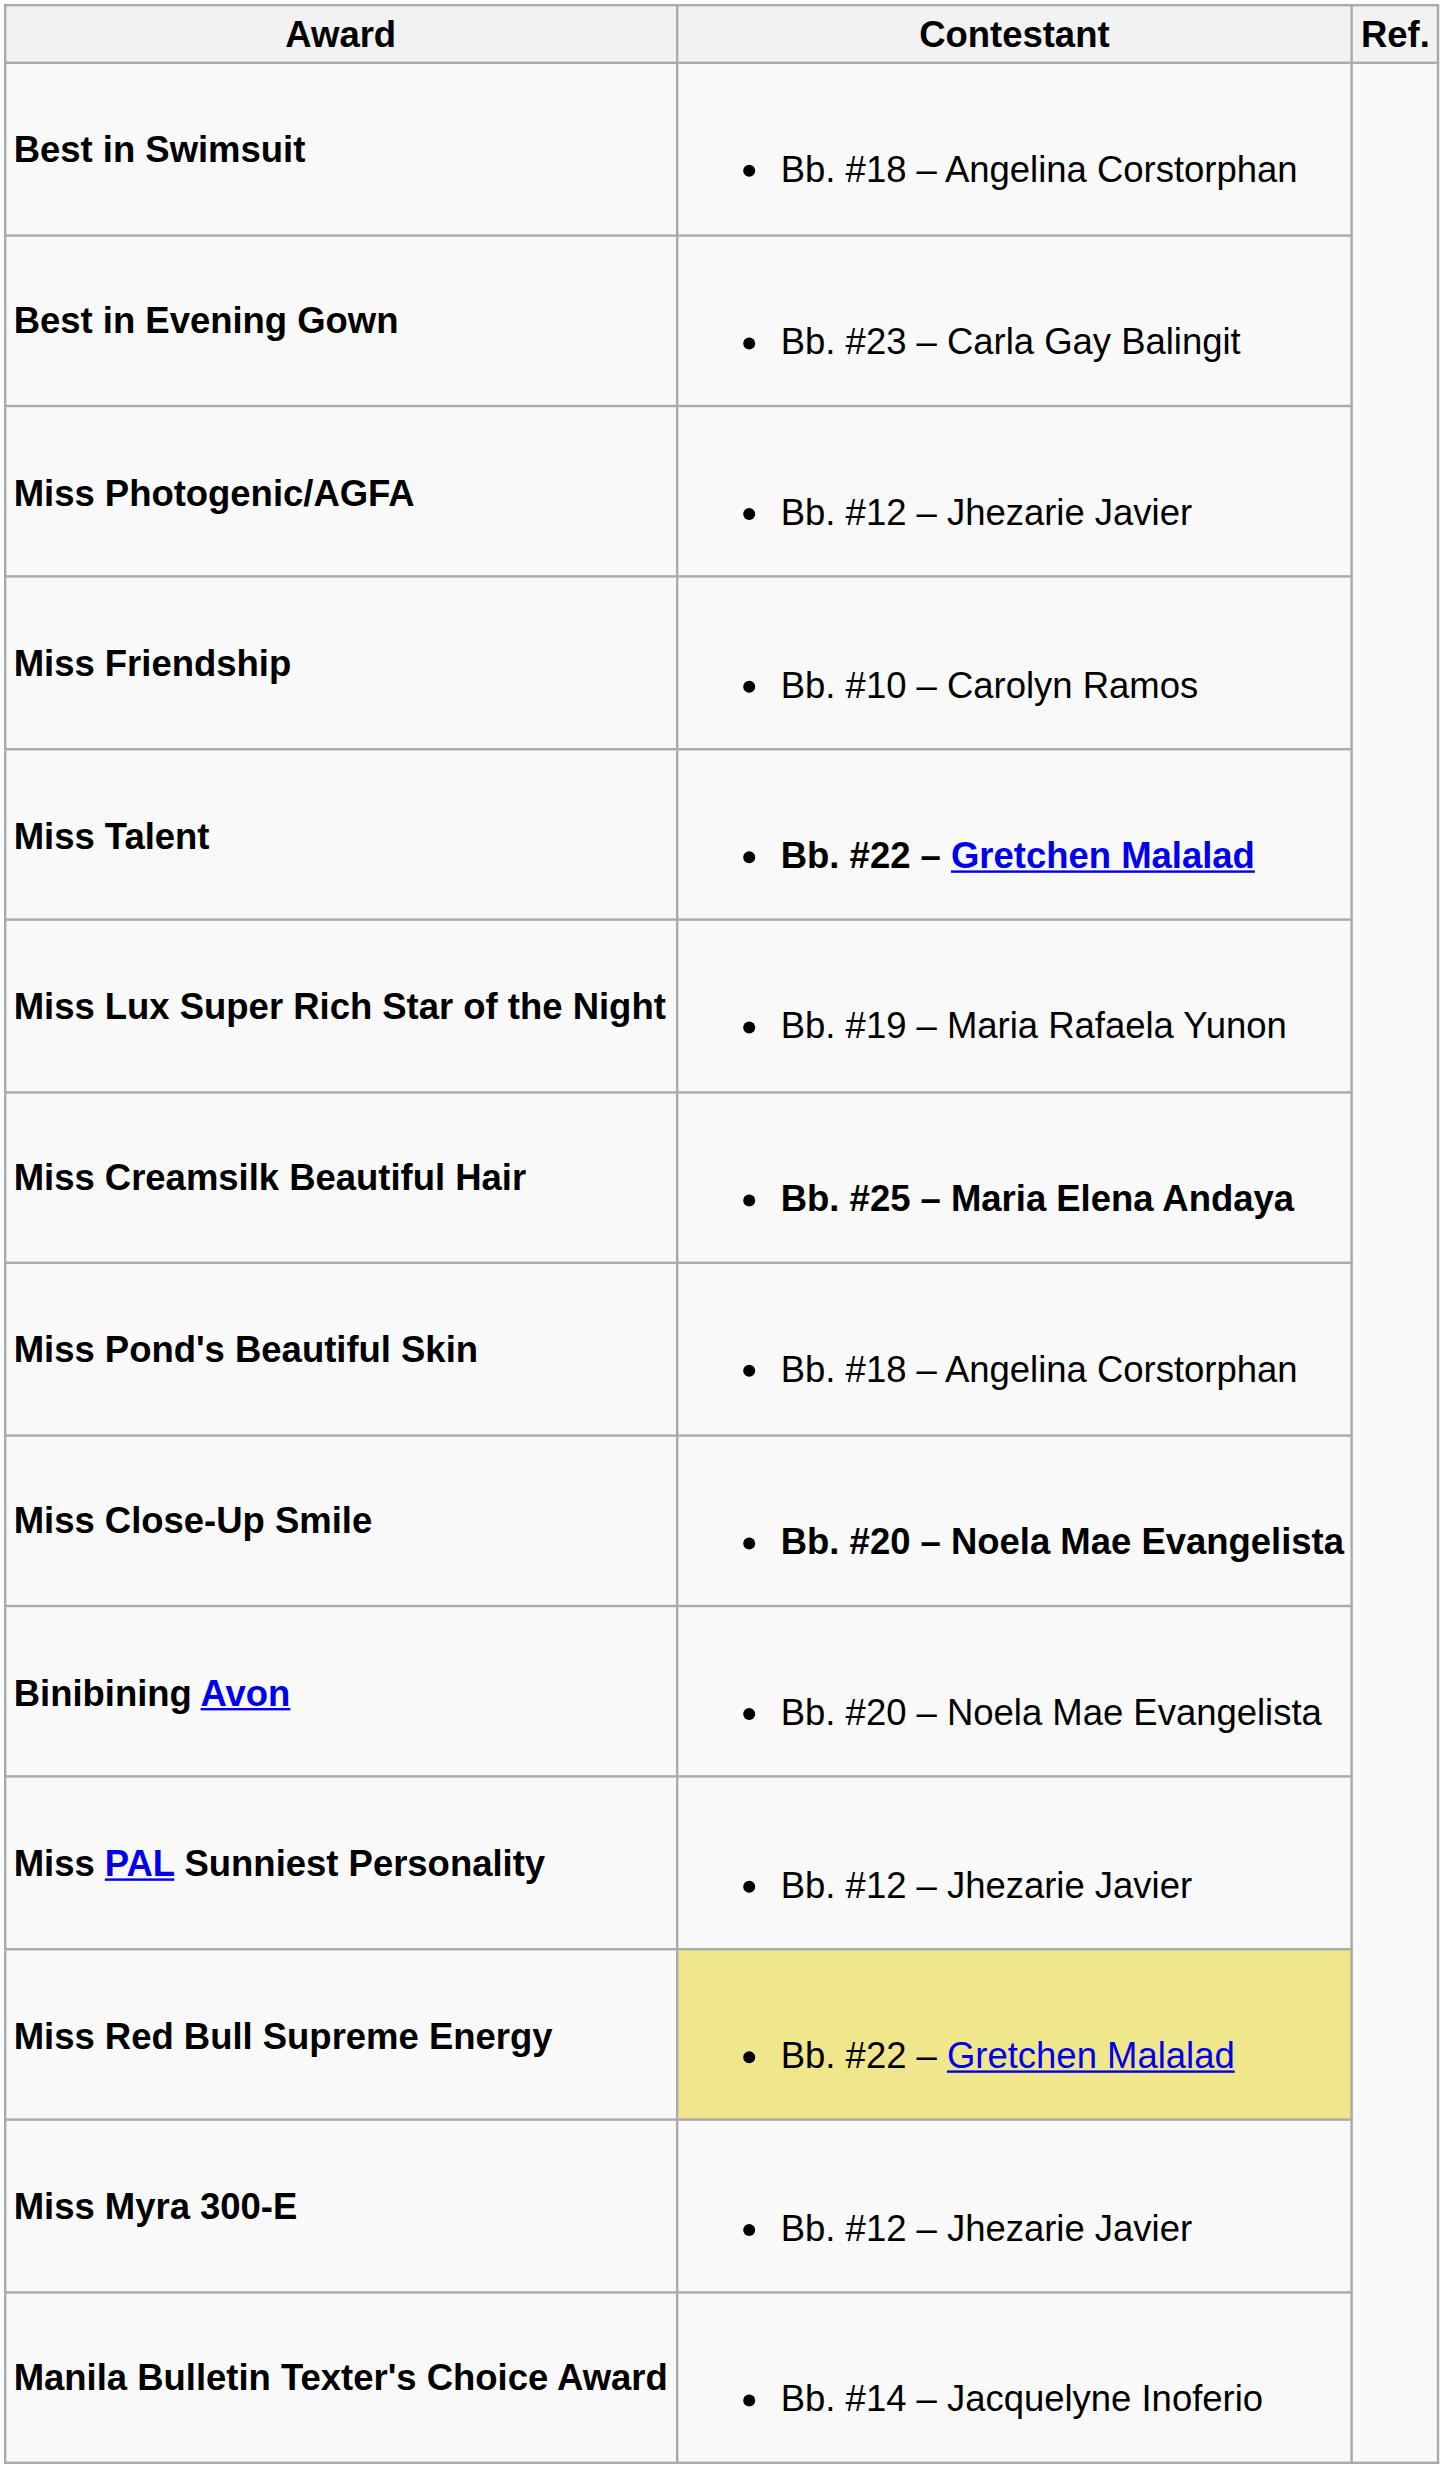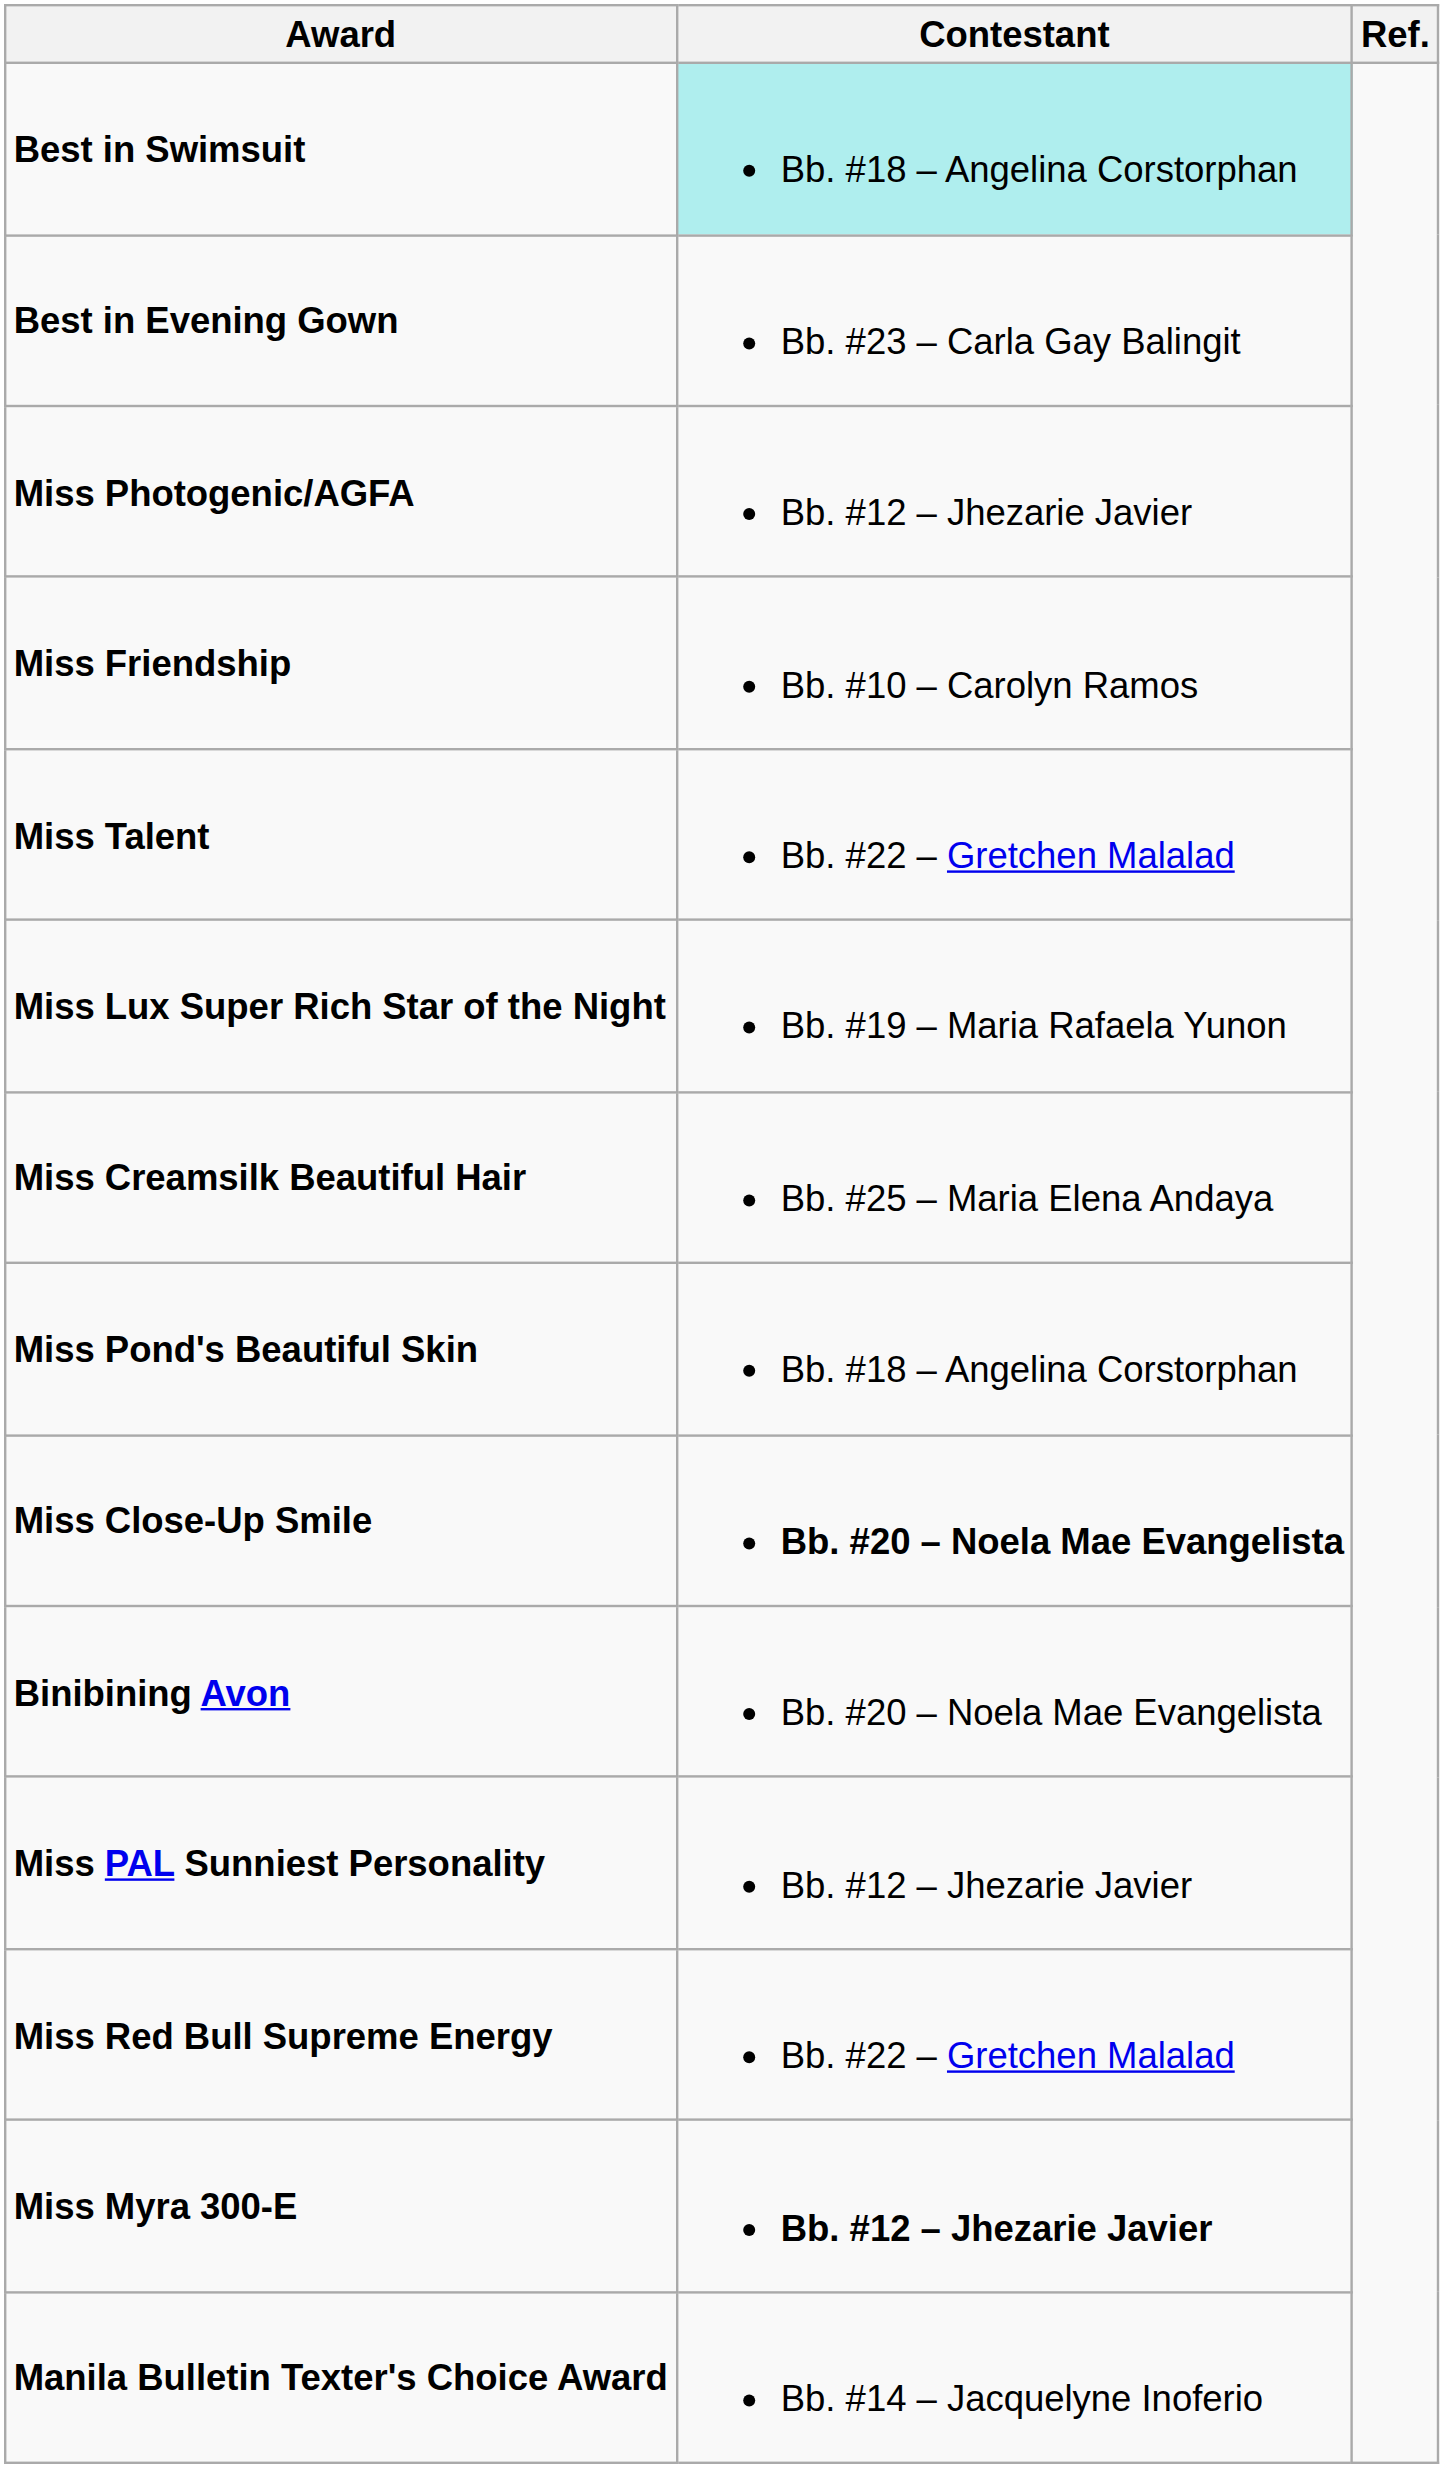(1014, 169) no background -> (1014, 169) paleturquoise background
(1014, 855) bold -> (1014, 855) normal
(1014, 1198) bold -> (1014, 1198) normal
(1014, 2055) khaki background -> (1014, 2055) no background
(1014, 2227) normal -> (1014, 2227) bold
